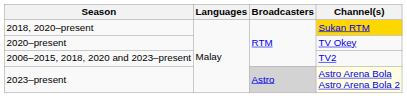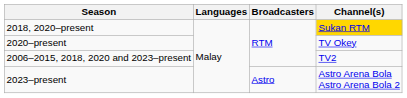(263, 79) lightgrey background -> (263, 79) no background
(359, 79) lightyellow background -> (359, 79) no background
